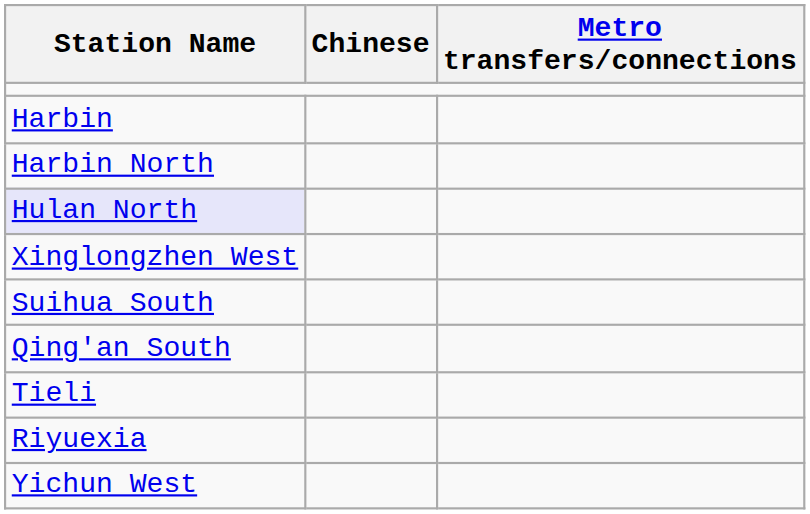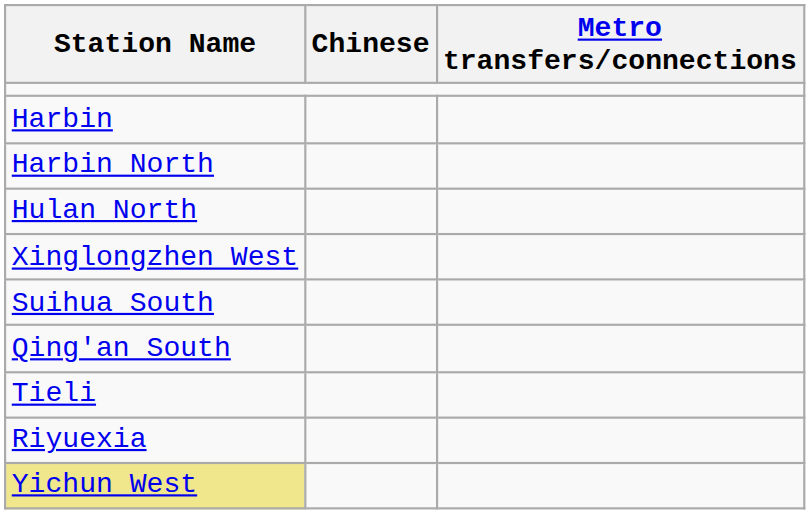(104, 211) lavender background -> (104, 211) no background
(104, 486) no background -> (104, 486) khaki background
